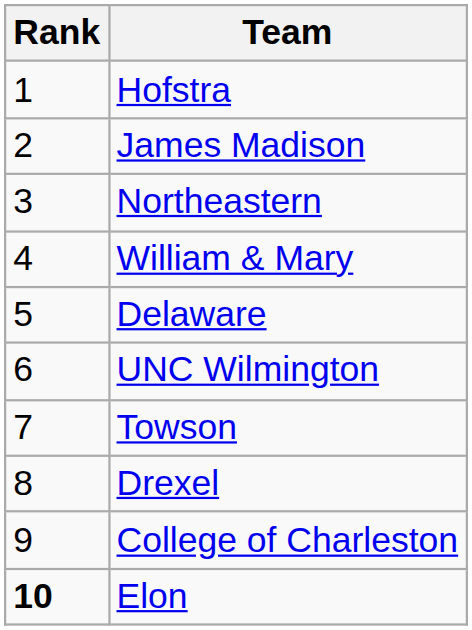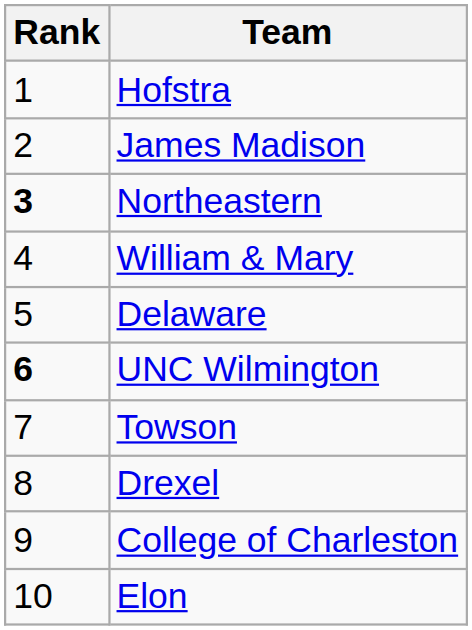(23, 201) normal -> (23, 201) bold
(23, 370) normal -> (23, 370) bold
(33, 595) bold -> (33, 595) normal
